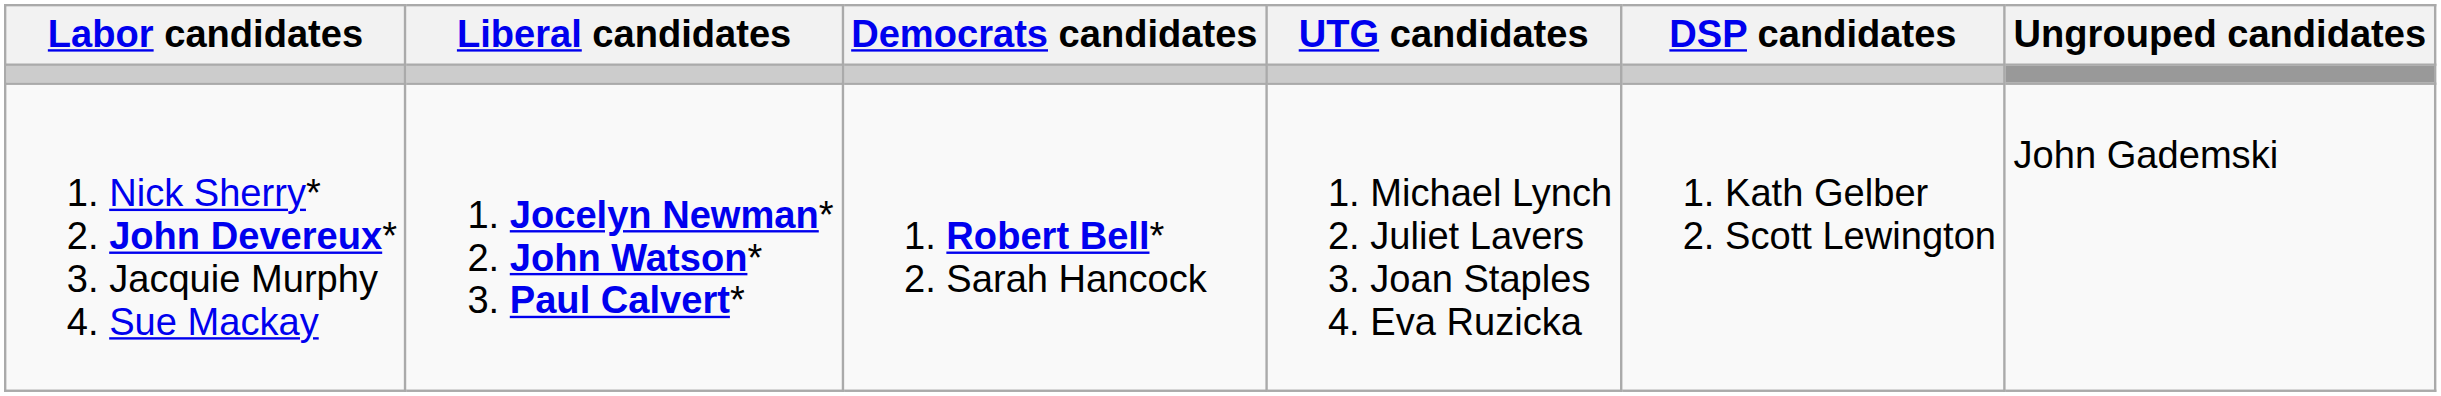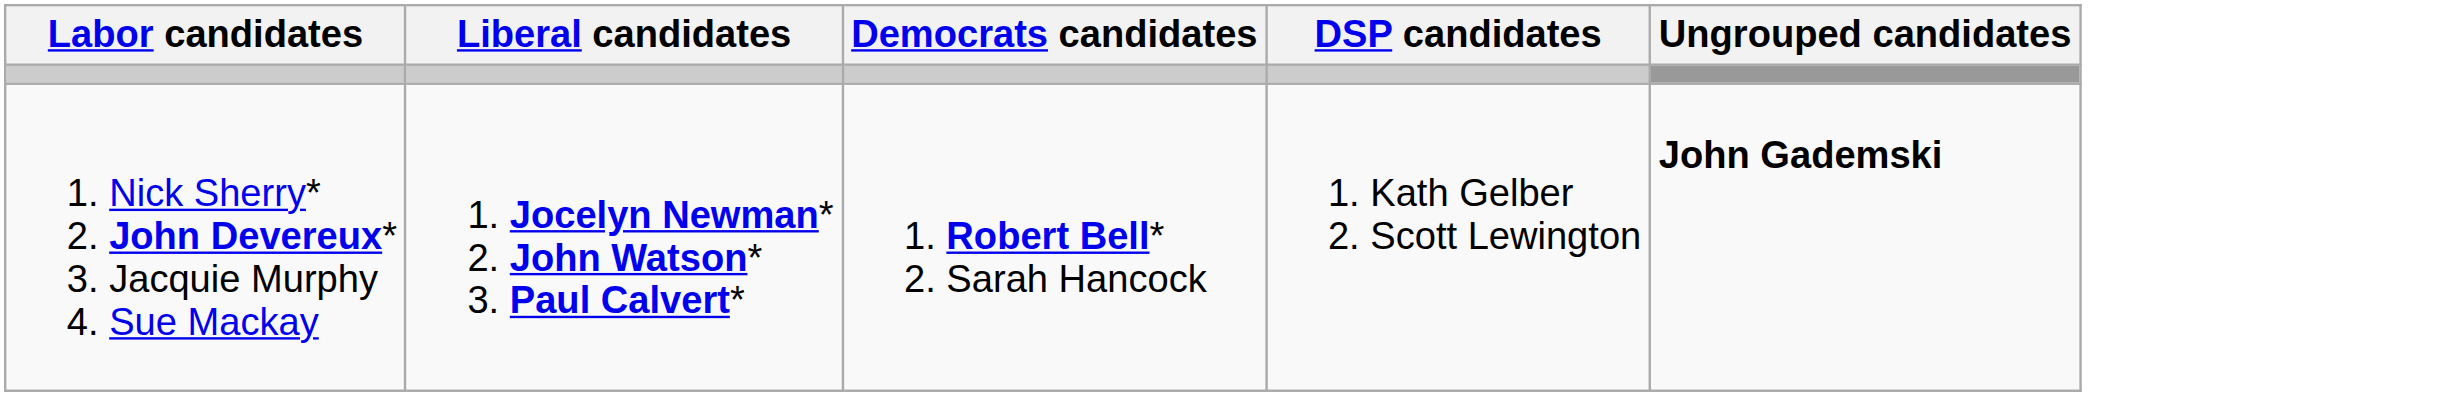- column: (1444, 34)
(2146, 155) normal -> (1801, 155) bold
